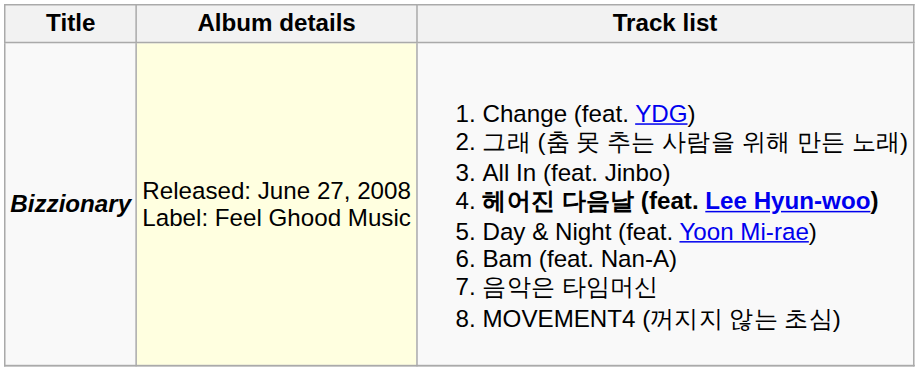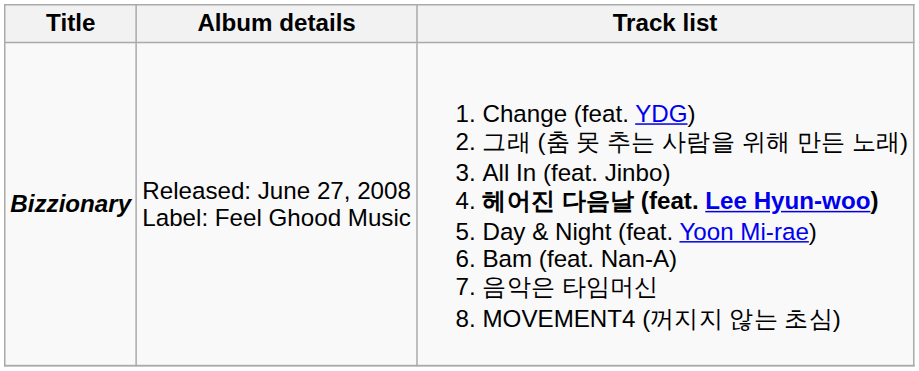(277, 203) lightyellow background -> (277, 203) no background
